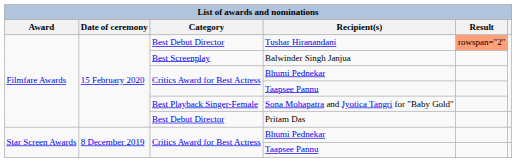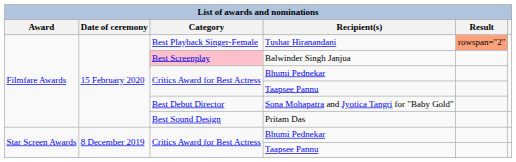(188, 42) Best Debut Director -> (205, 42) Best Playback Singer-Female
(181, 58) no background -> (181, 58) pink background
(205, 104) Best Playback Singer-Female -> (188, 104) Best Debut Director
(188, 119) Best Debut Director -> (186, 119) Best Sound Design
